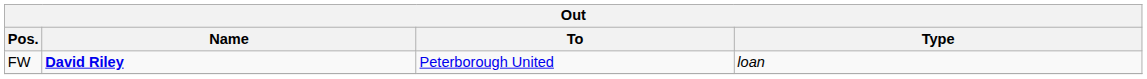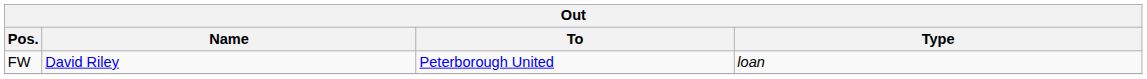(85, 62) bold -> (82, 62) normal
